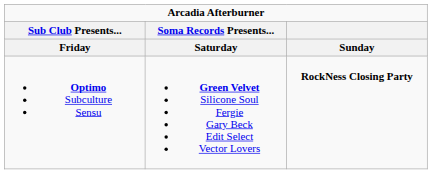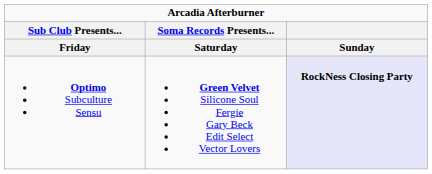(357, 77) no background -> (357, 77) lavender background
